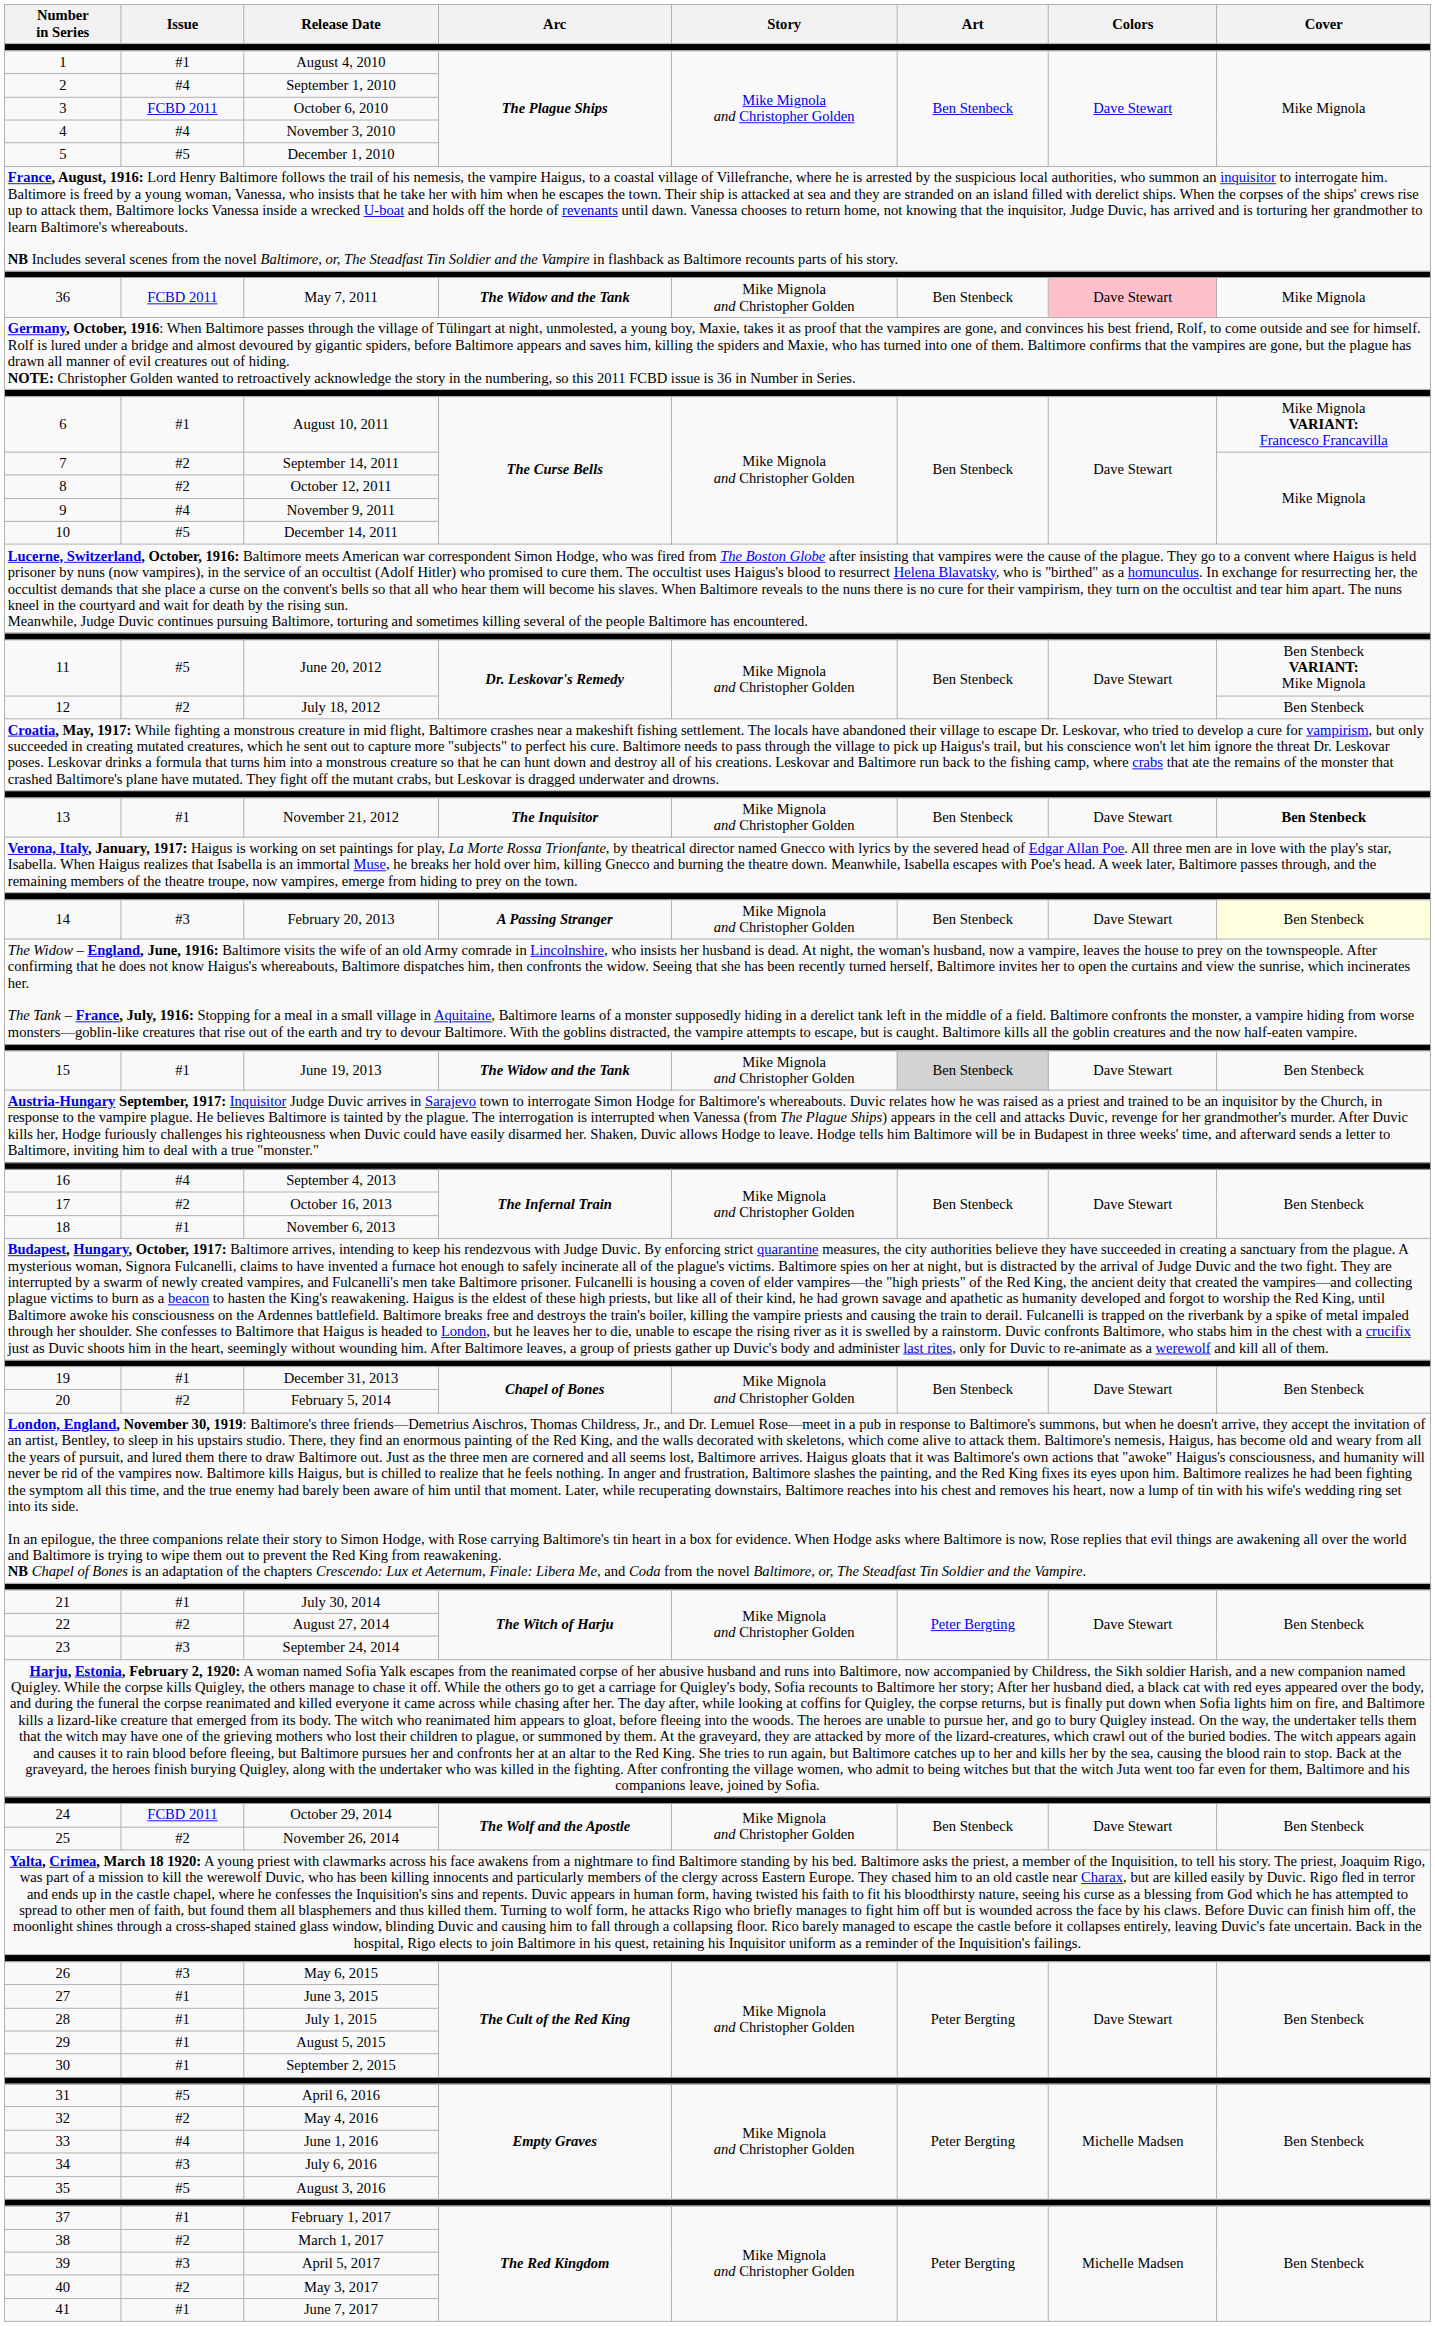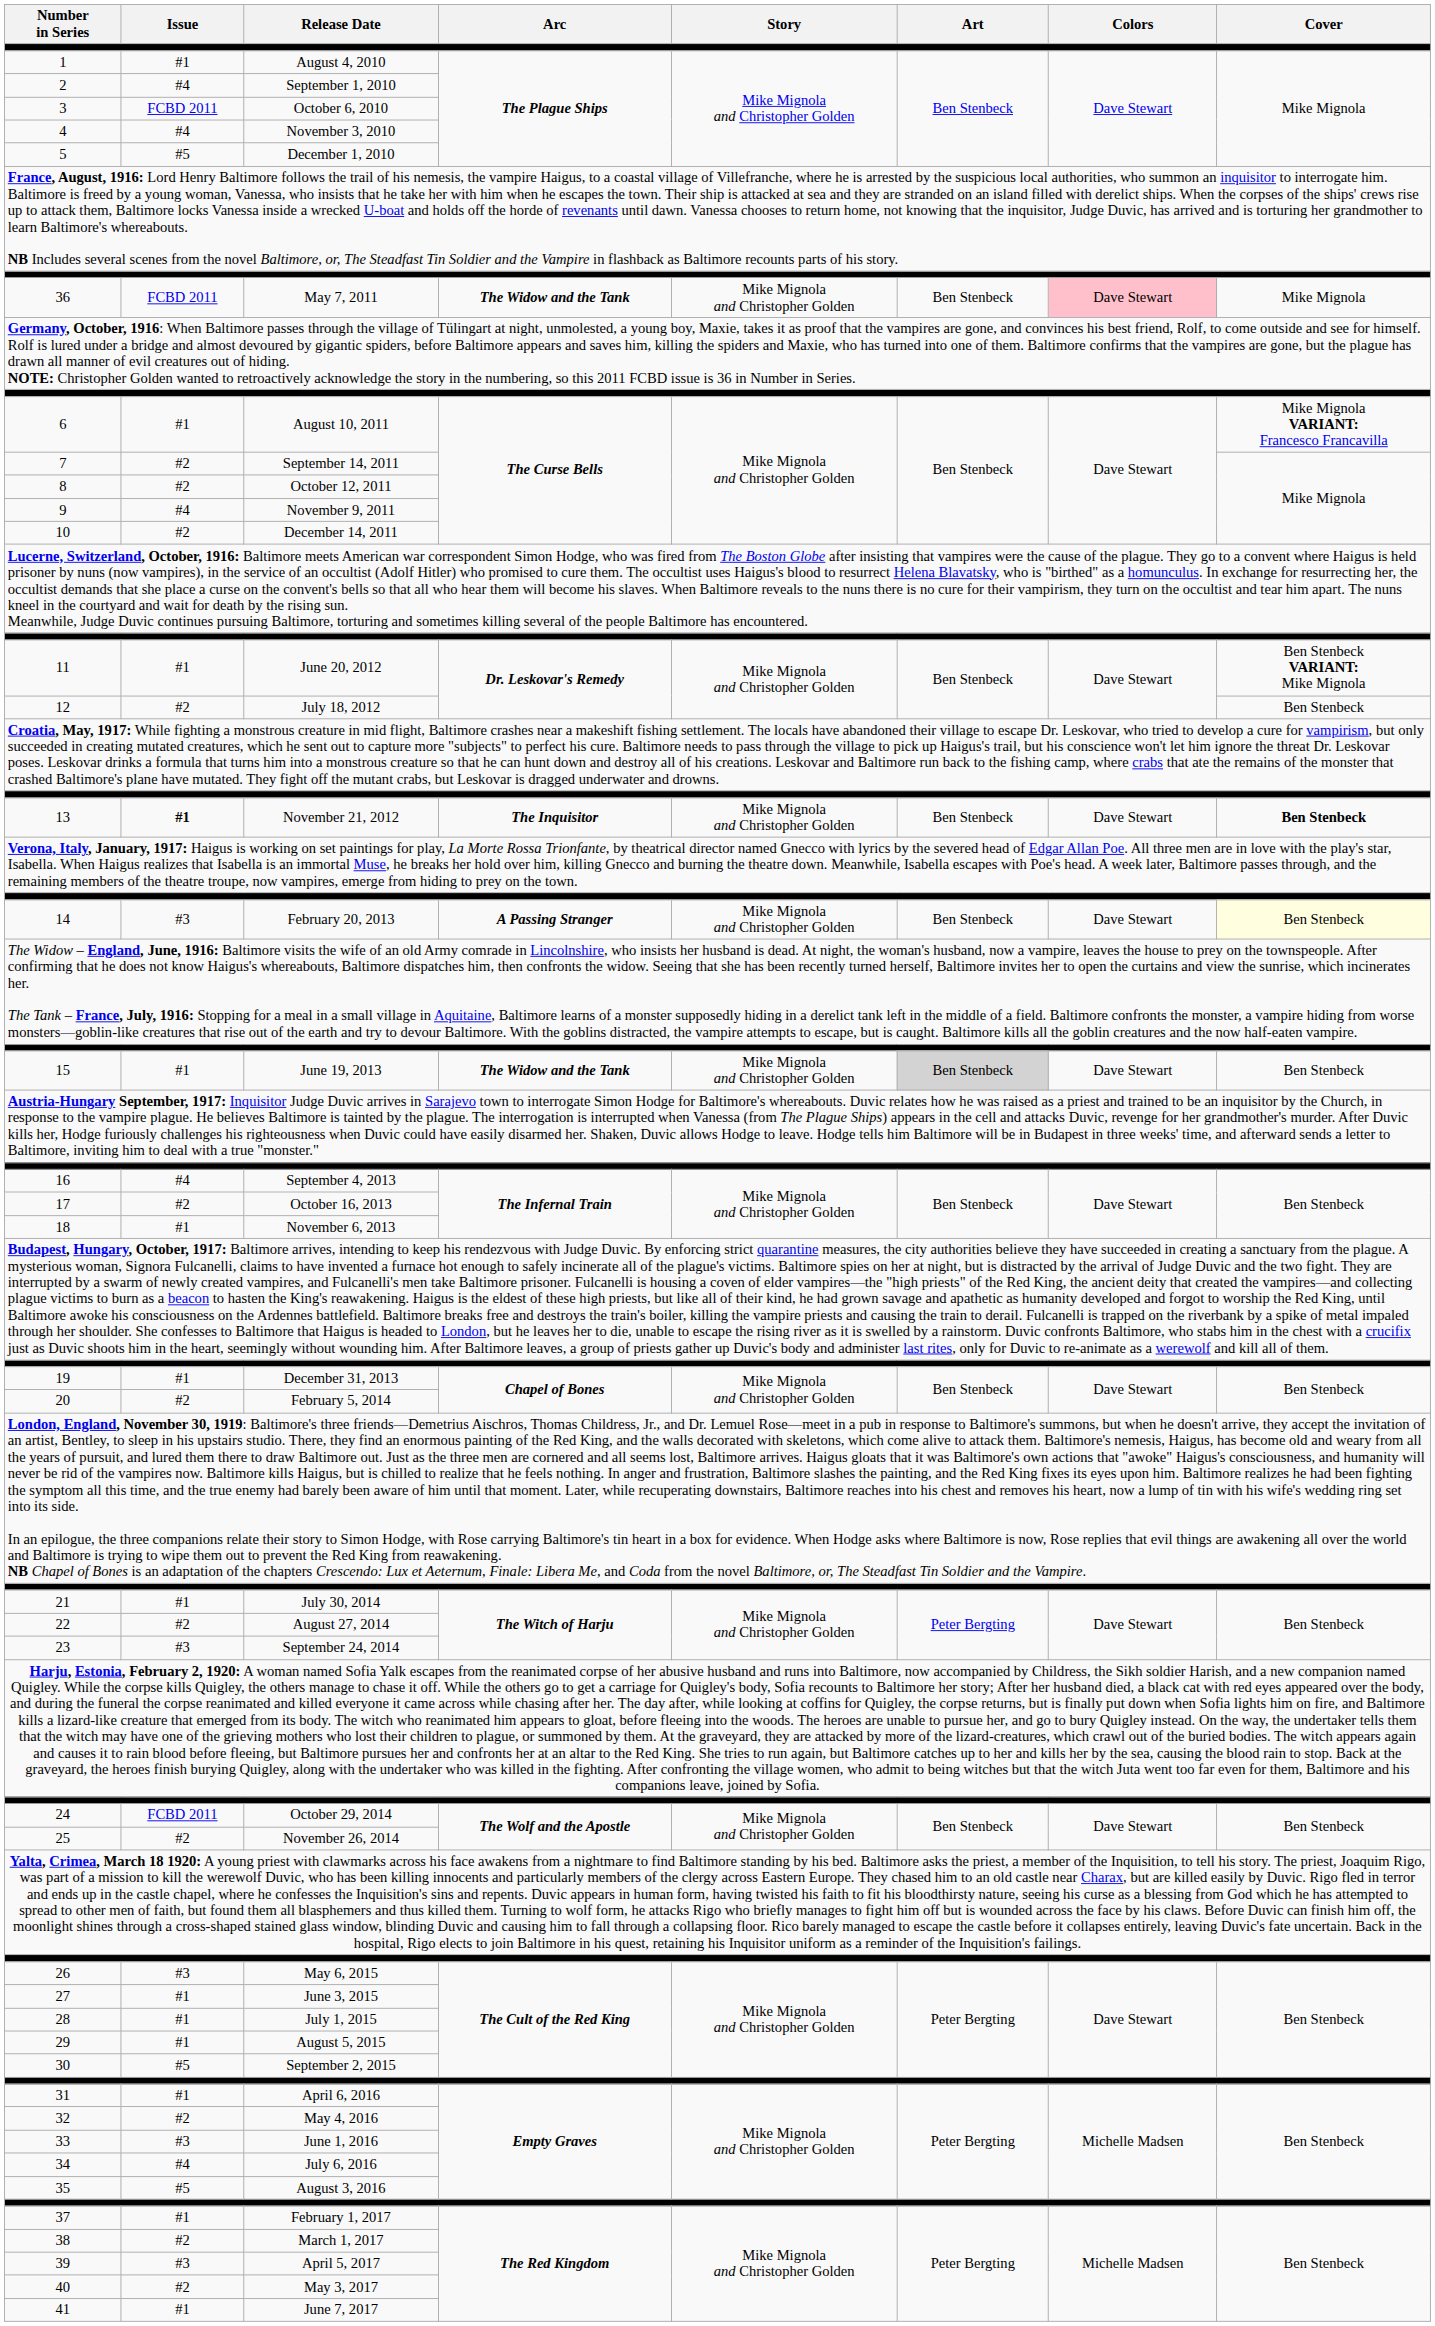(182, 532) #5 -> (182, 532) #2
(182, 667) #5 -> (182, 667) #1
(182, 817) normal -> (182, 817) bold
(182, 2065) #1 -> (182, 2065) #5
(182, 2095) #5 -> (182, 2095) #1
(182, 2141) #4 -> (182, 2141) #3
(182, 2164) #3 -> (182, 2164) #4
